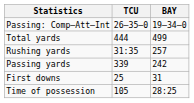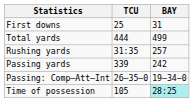rows swapped: (33, 78) <-> (58, 25)
(164, 91) no background -> (164, 91) paleturquoise background
